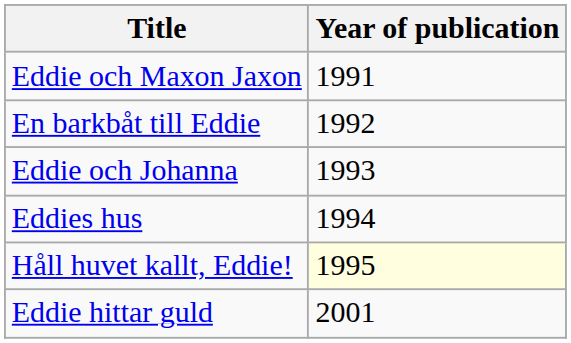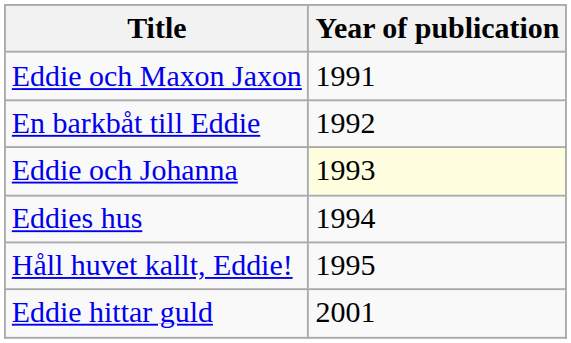(346, 170) no background -> (346, 170) lightyellow background
(346, 265) lightyellow background -> (346, 265) no background
